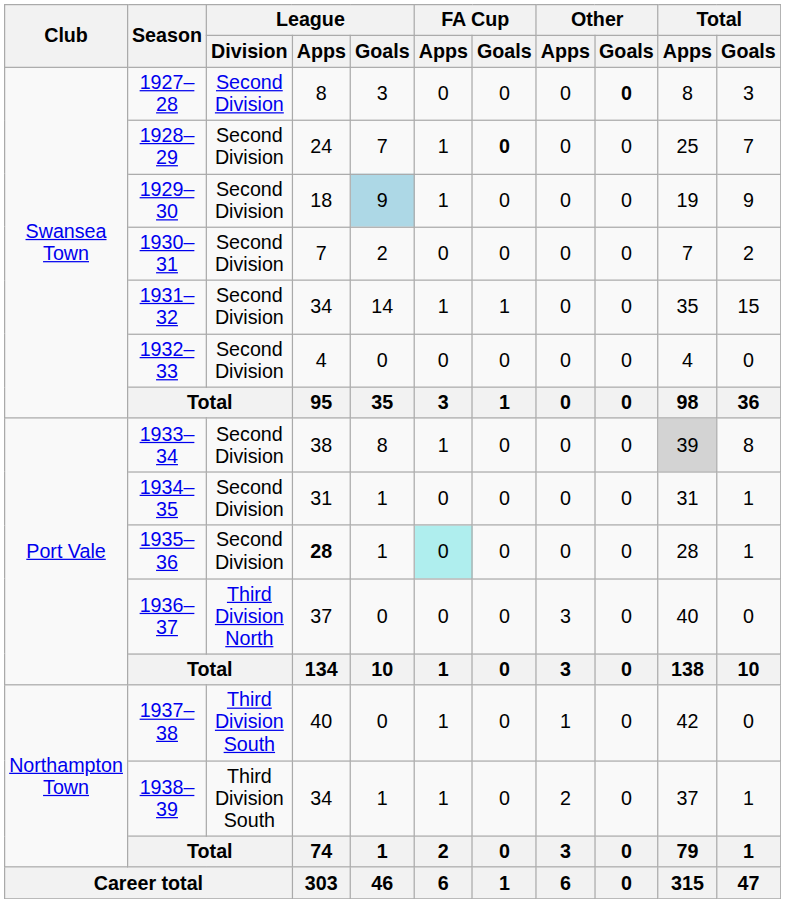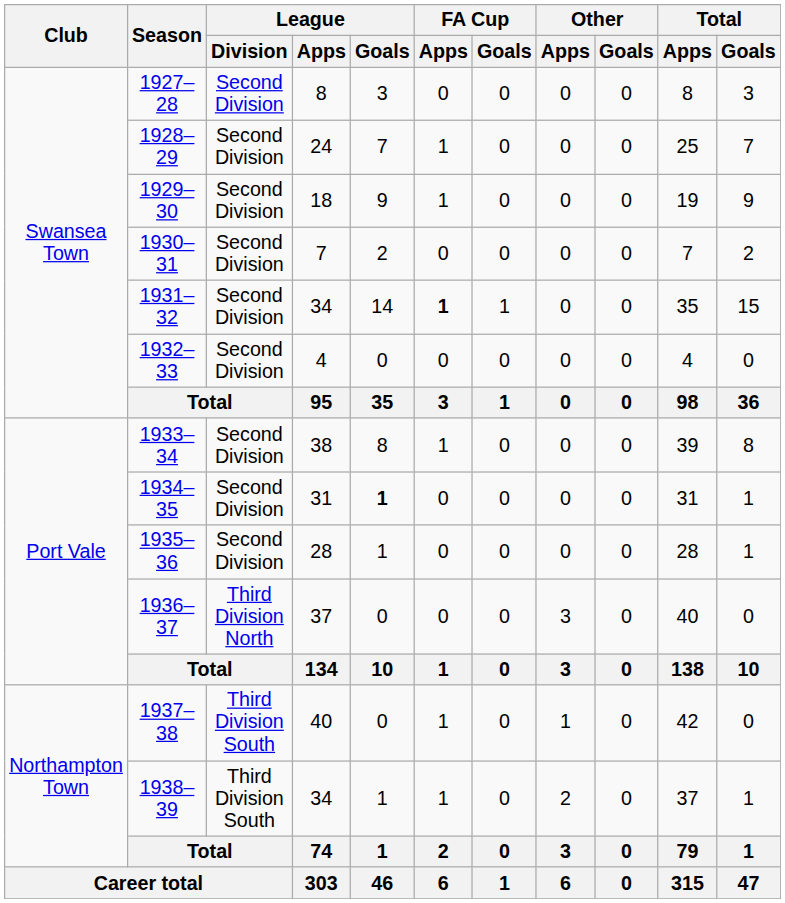(626, 93) bold -> (626, 93) normal
(504, 146) bold -> (504, 146) normal
(382, 200) lightblue background -> (382, 200) no background
(443, 307) normal -> (443, 307) bold
(687, 444) lightgrey background -> (687, 444) no background
(382, 498) normal -> (382, 498) bold
(321, 551) bold -> (321, 551) normal
(443, 551) paleturquoise background -> (443, 551) no background
